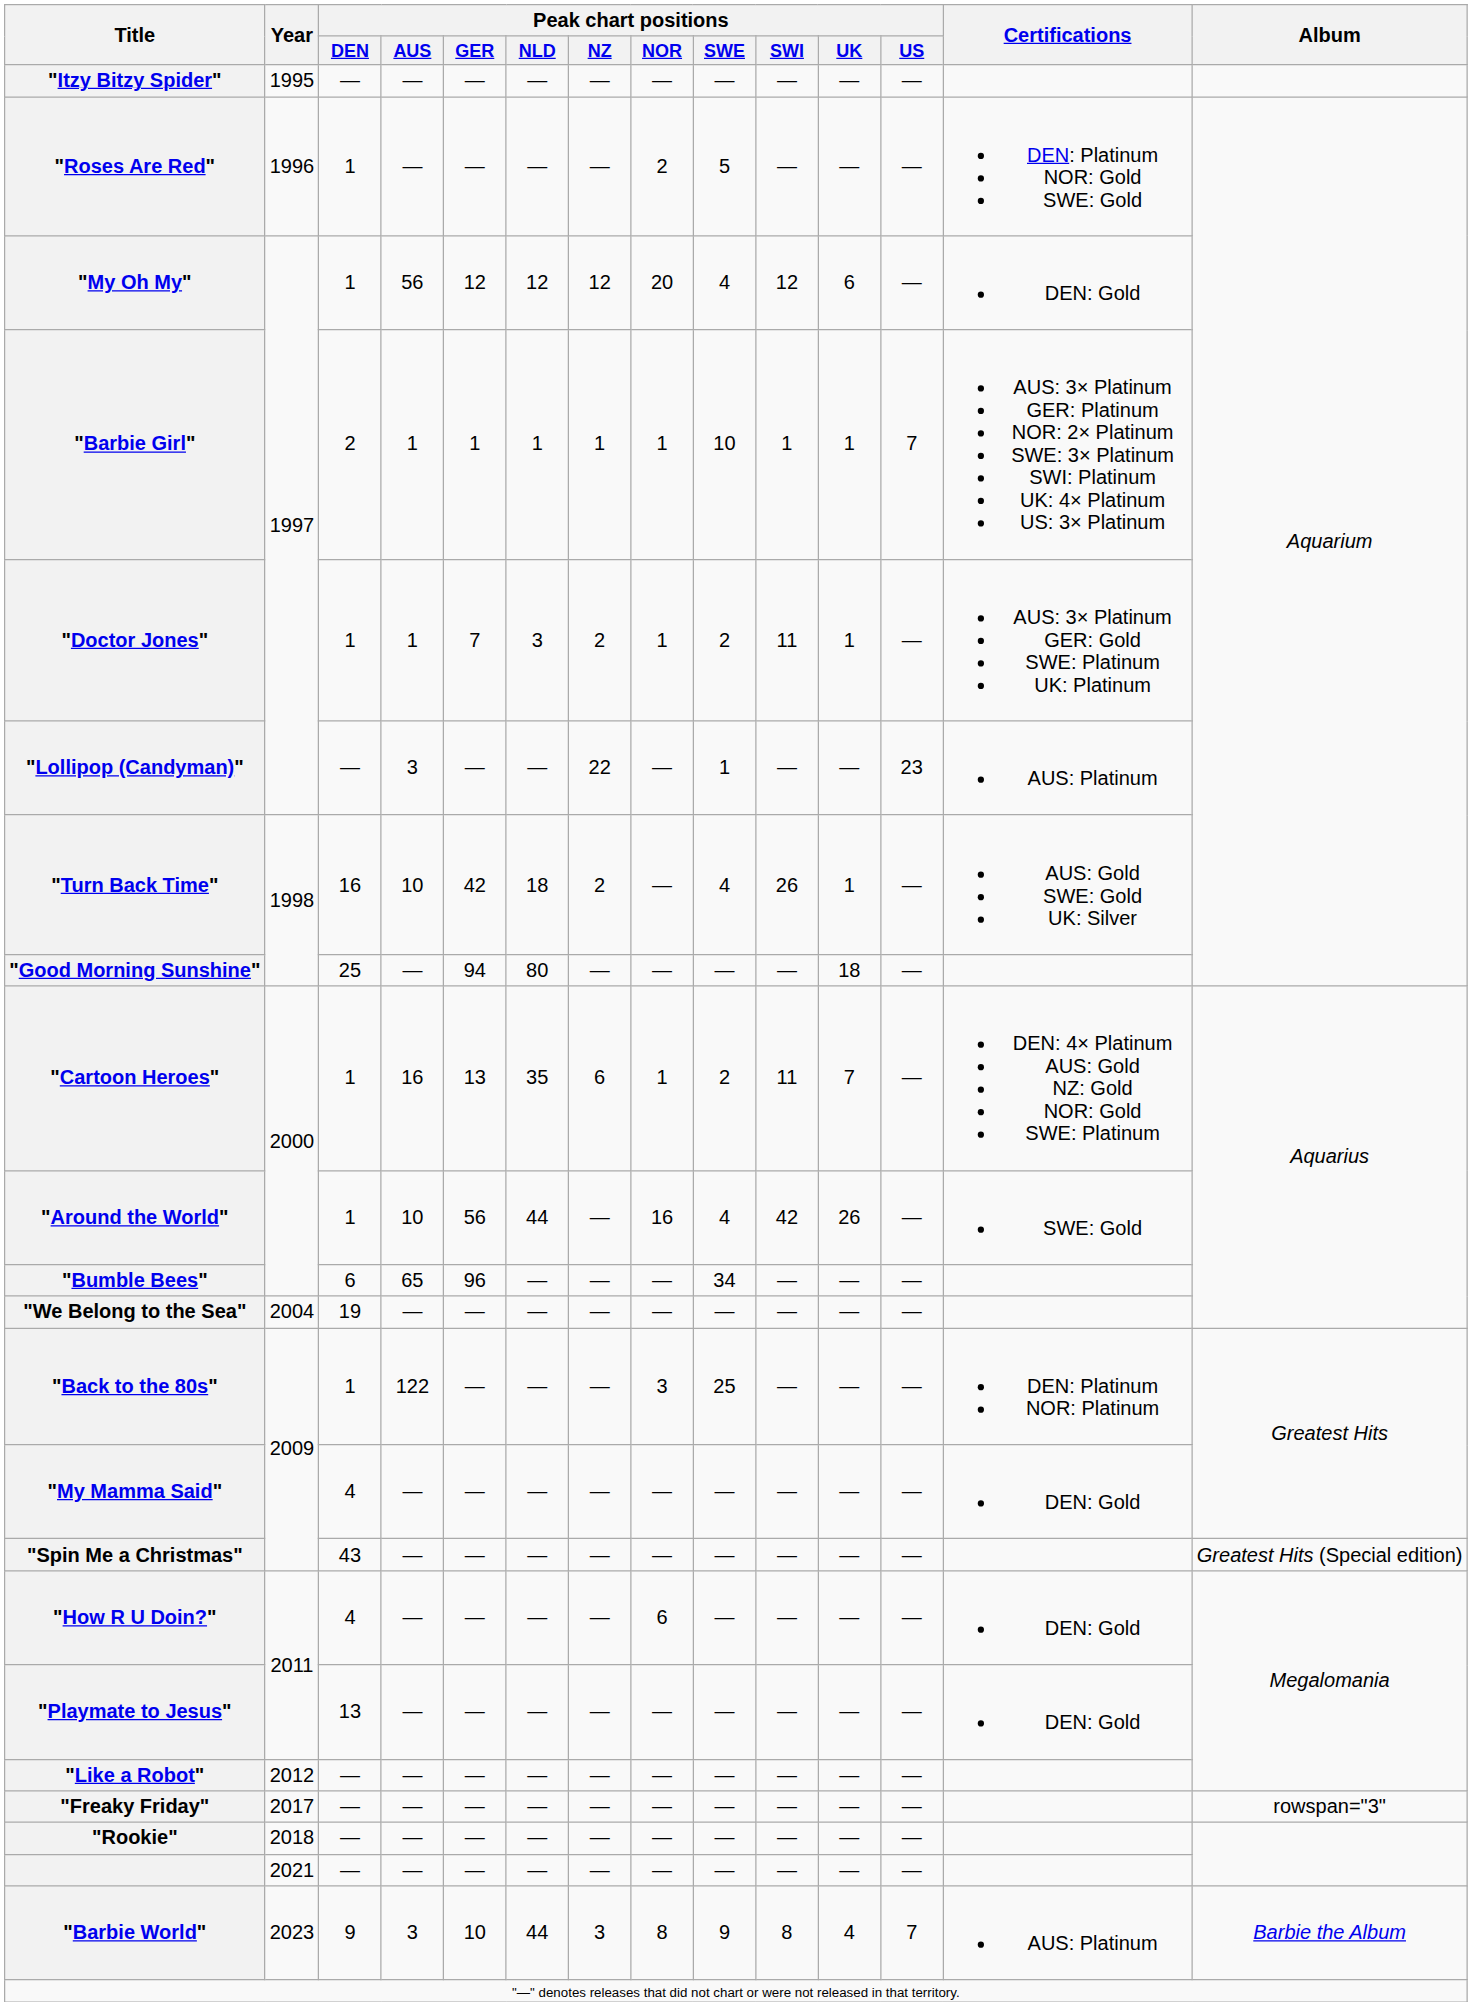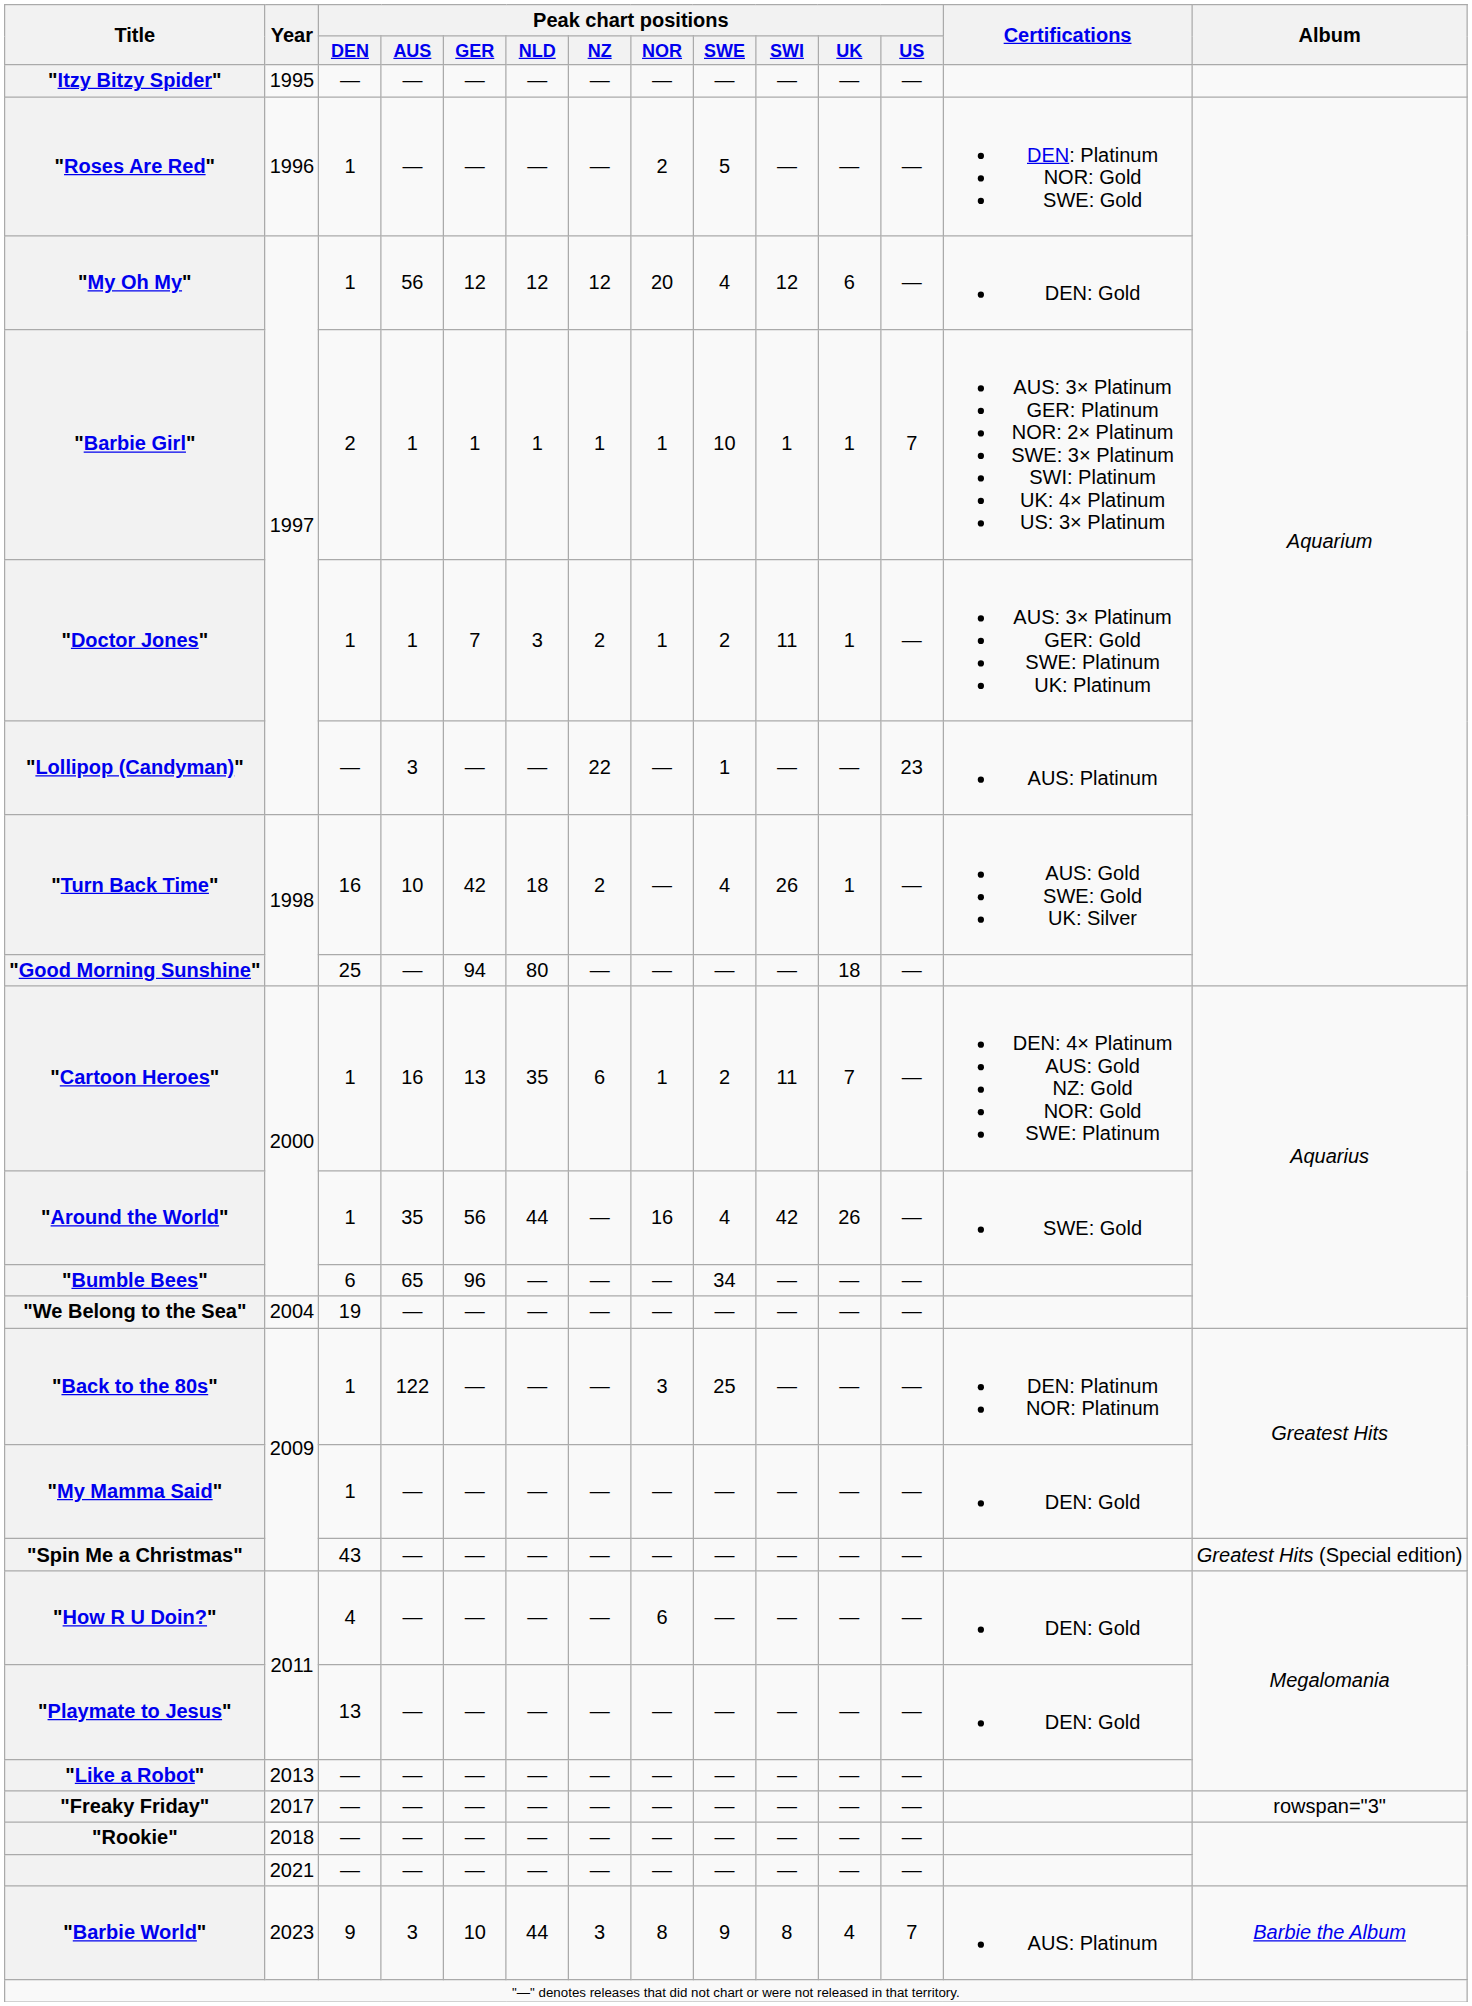(412, 1217) 10 -> (412, 1217) 35
(350, 1491) 4 -> (350, 1491) 1
(292, 1774) 2012 -> (292, 1774) 2013
